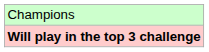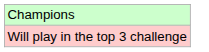(104, 36) bold -> (97, 36) normal
